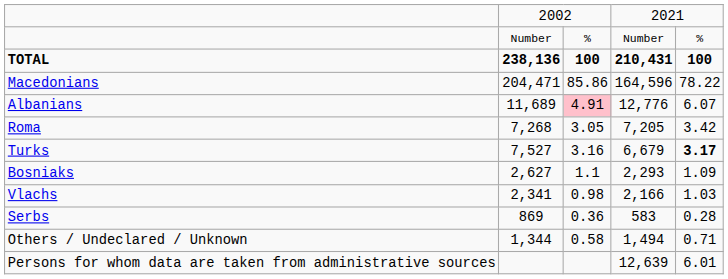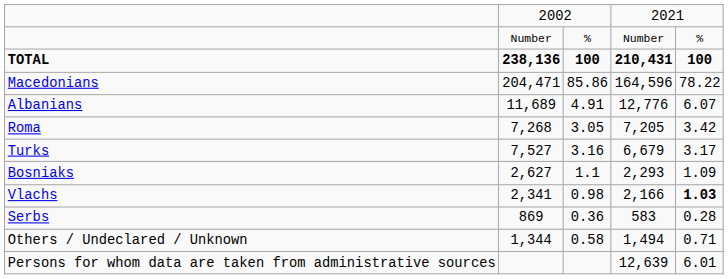(587, 106) pink background -> (587, 106) no background
(700, 151) bold -> (700, 151) normal
(700, 195) normal -> (700, 195) bold
